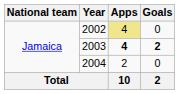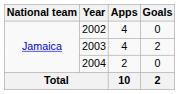(124, 30) khaki background -> (124, 30) no background
(124, 47) bold -> (124, 47) normal
(157, 47) bold -> (157, 47) normal
